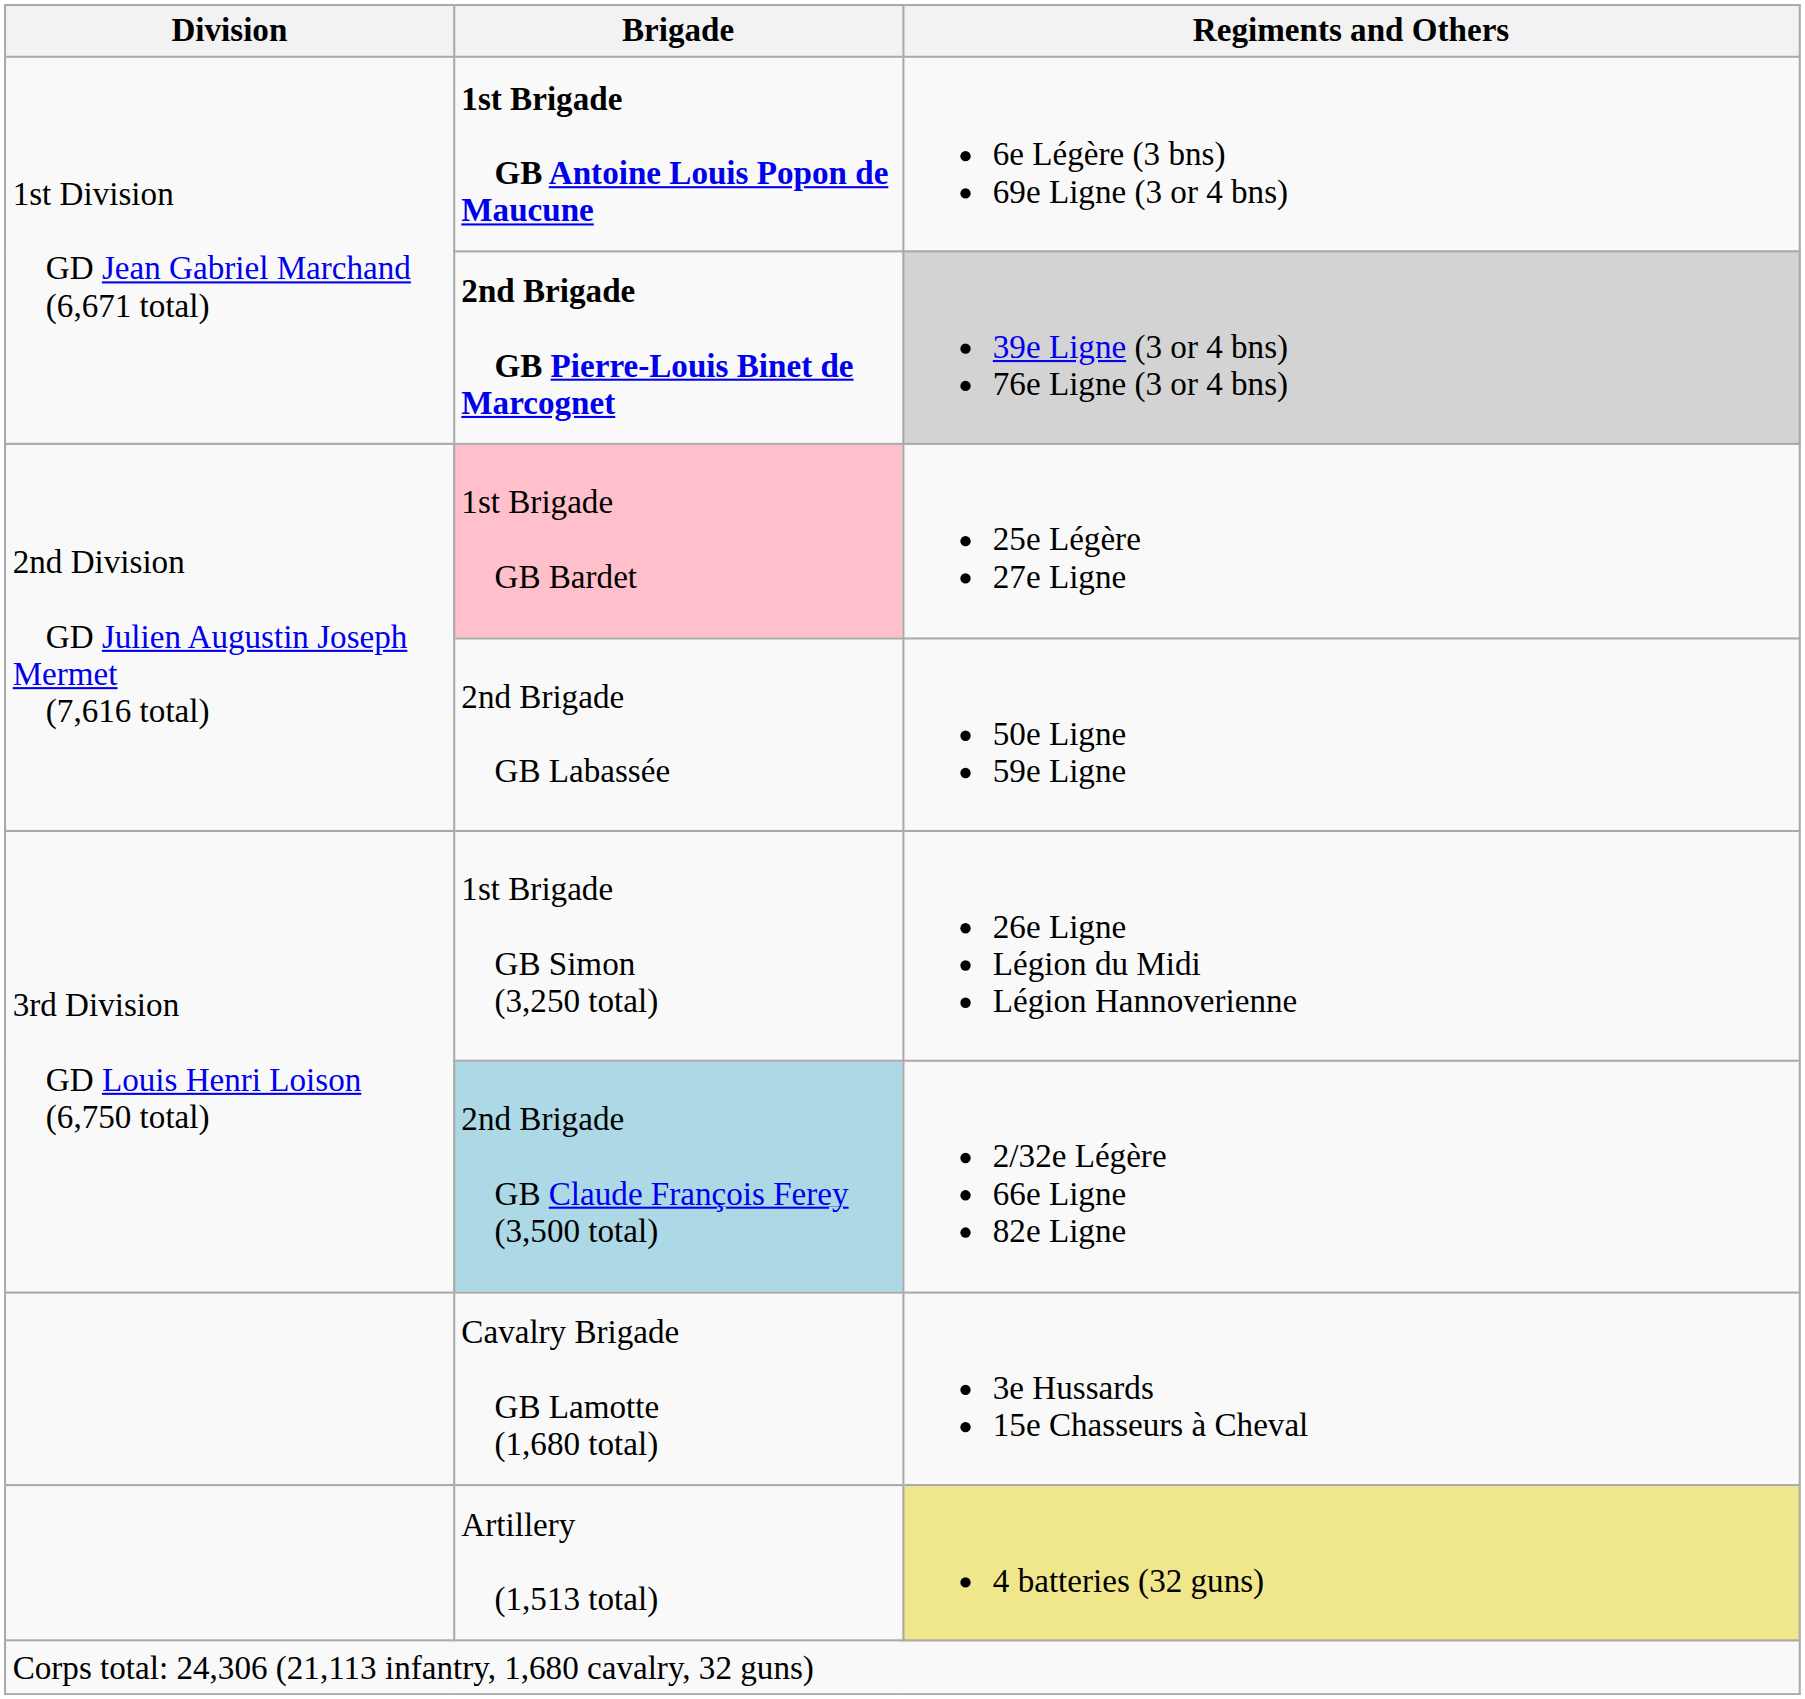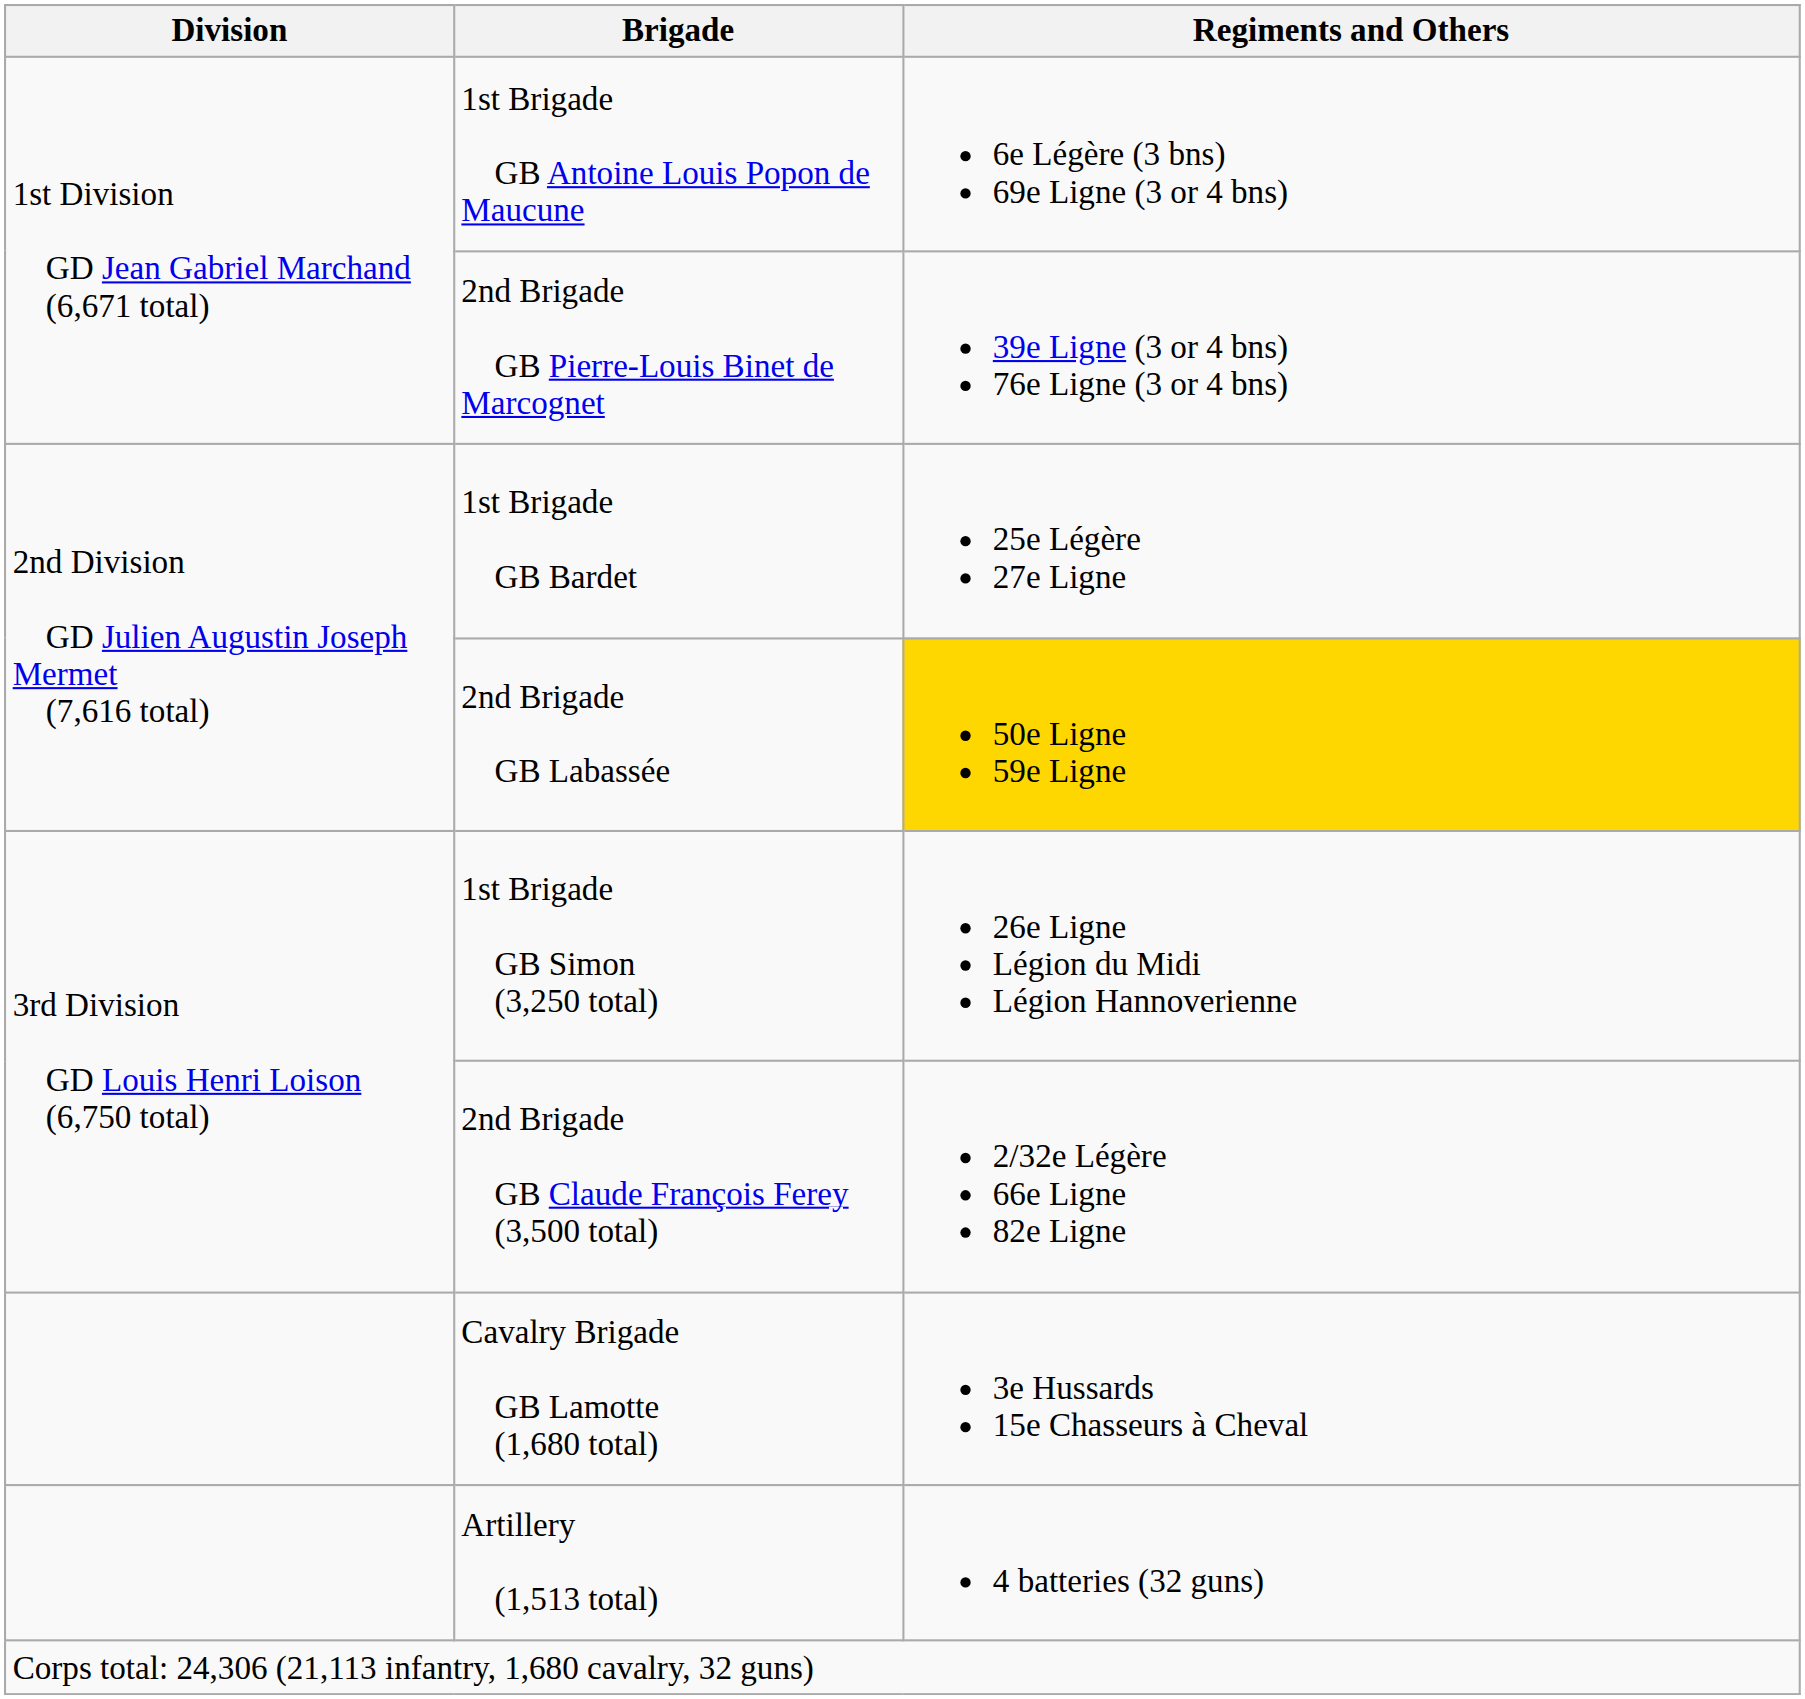(675, 153) bold -> (666, 153) normal
(657, 346) bold -> (648, 346) normal
(1351, 366) lightgrey background -> (1351, 366) no background
(549, 540) pink background -> (549, 540) no background
(1351, 753) no background -> (1351, 753) gold background
(655, 1175) lightblue background -> (655, 1175) no background
(1351, 1582) khaki background -> (1351, 1582) no background
